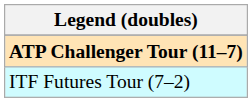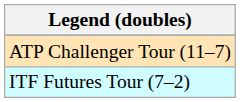(126, 50) bold -> (120, 50) normal
